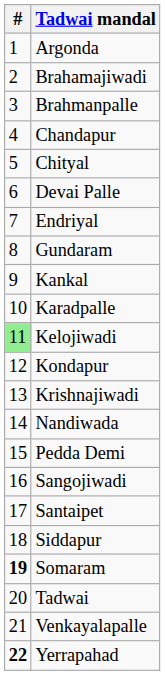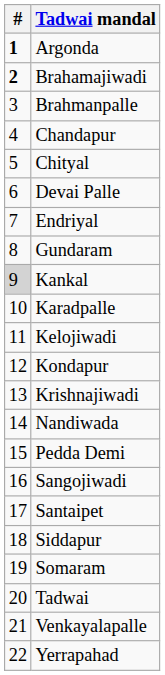(13, 47) normal -> (13, 47) bold
(13, 76) normal -> (13, 76) bold
(13, 279) no background -> (13, 279) lightgrey background
(18, 337) lightgreen background -> (18, 337) no background
(18, 568) bold -> (18, 568) normal
(18, 655) bold -> (18, 655) normal
